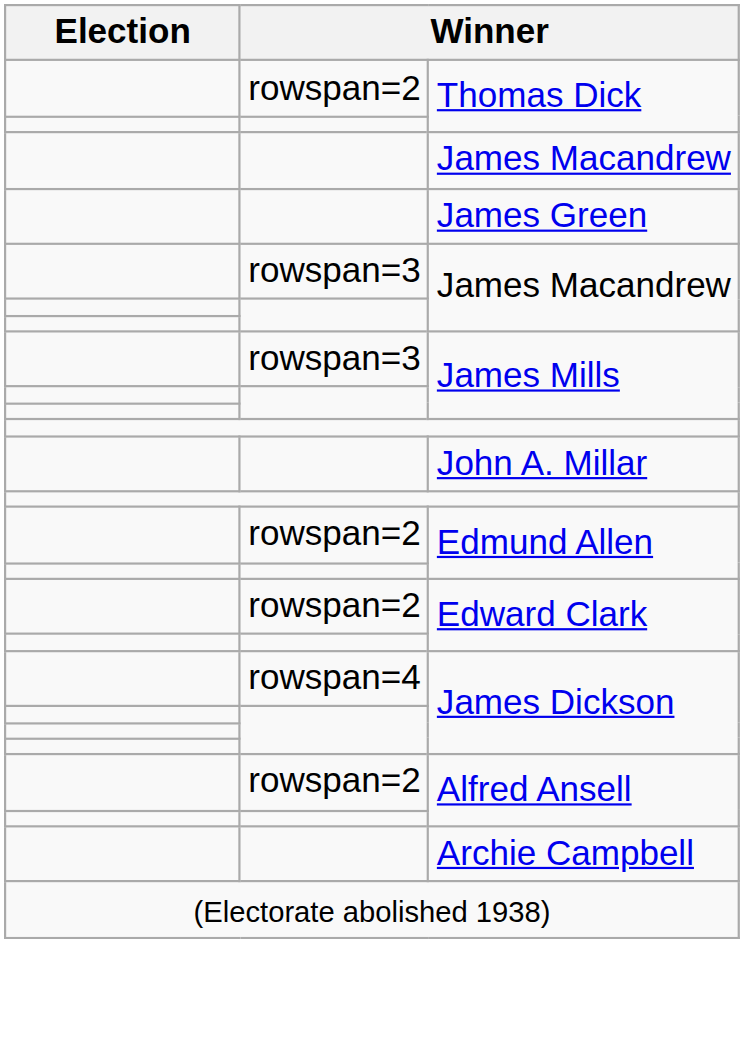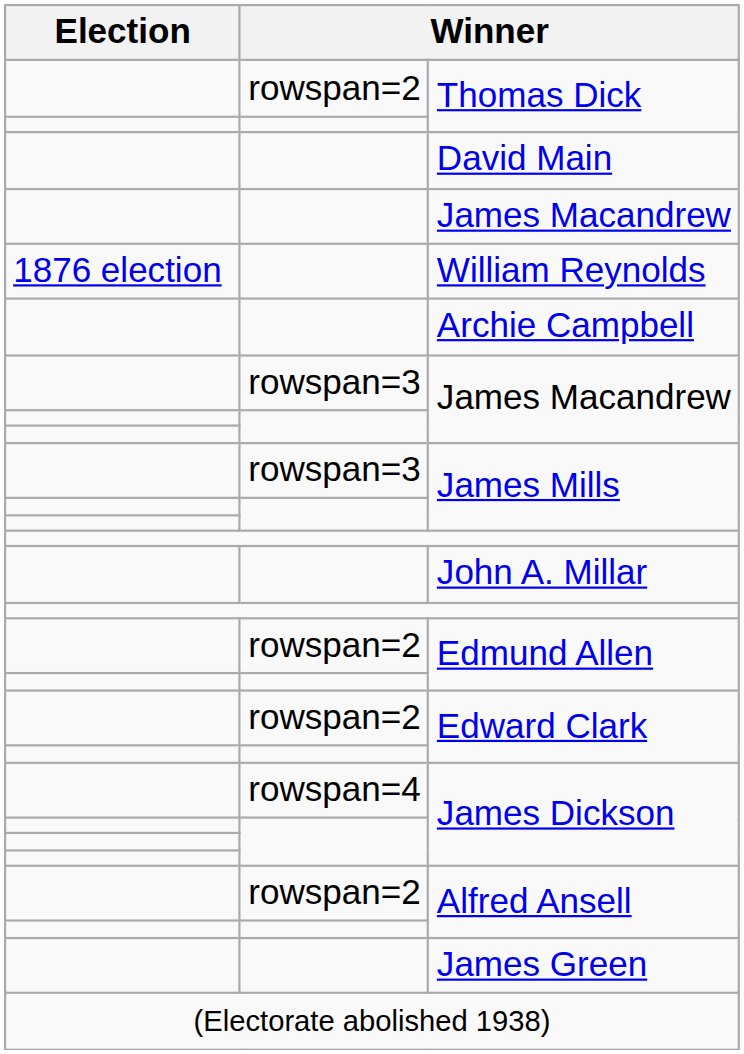+ row: (335, 160)
+ row: (335, 271)
rows swapped: (335, 216) <-> (335, 854)
